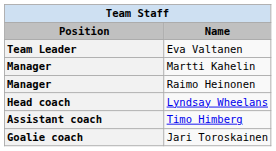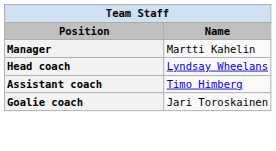- row: (205, 48)
- row: (211, 84)
